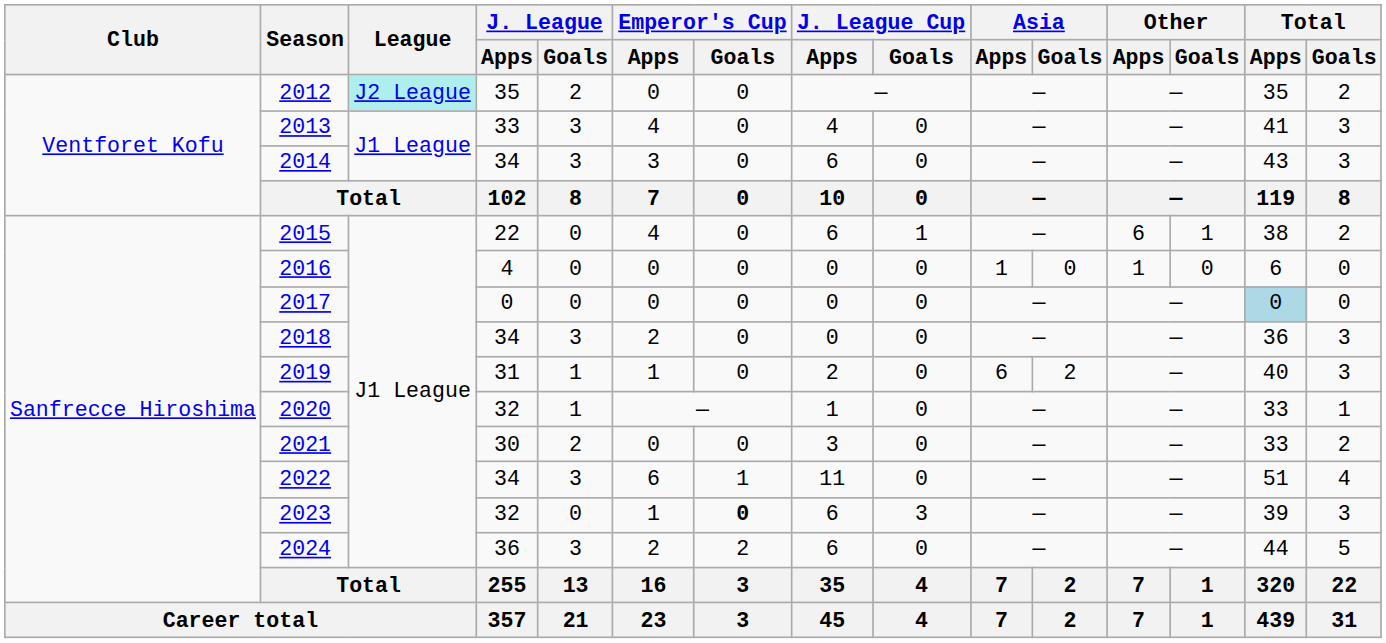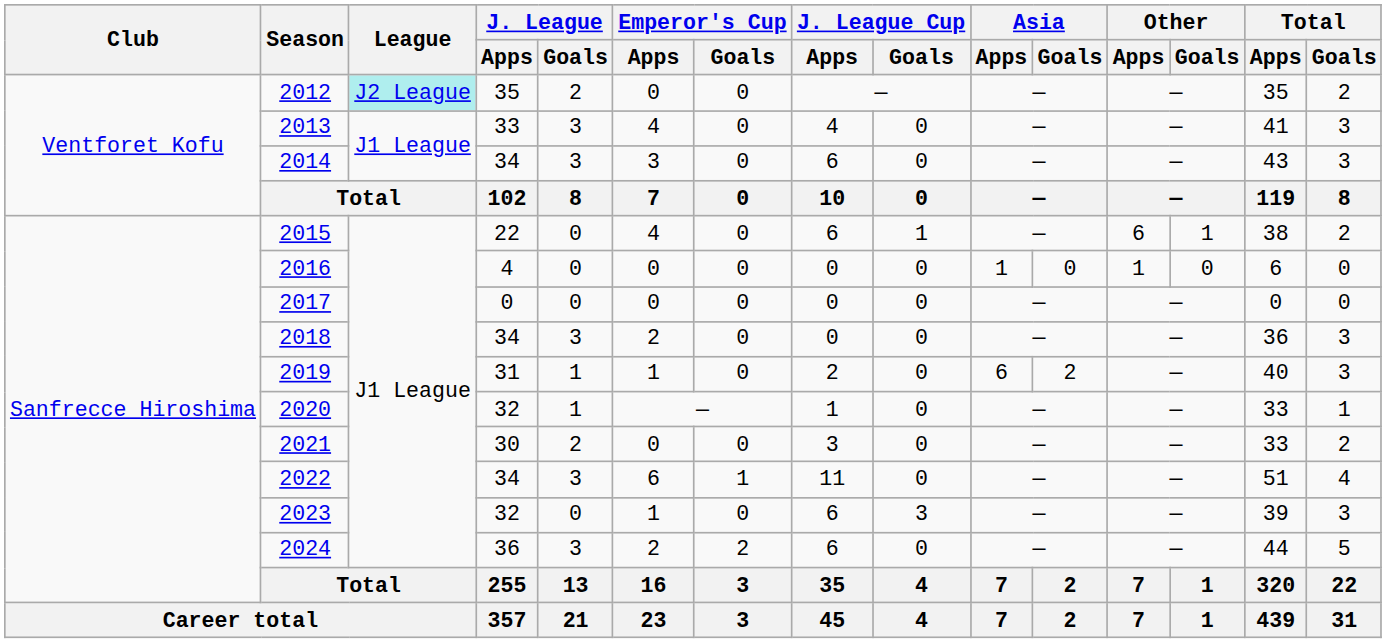(1276, 304) lightblue background -> (1276, 304) no background
(743, 515) bold -> (743, 515) normal
